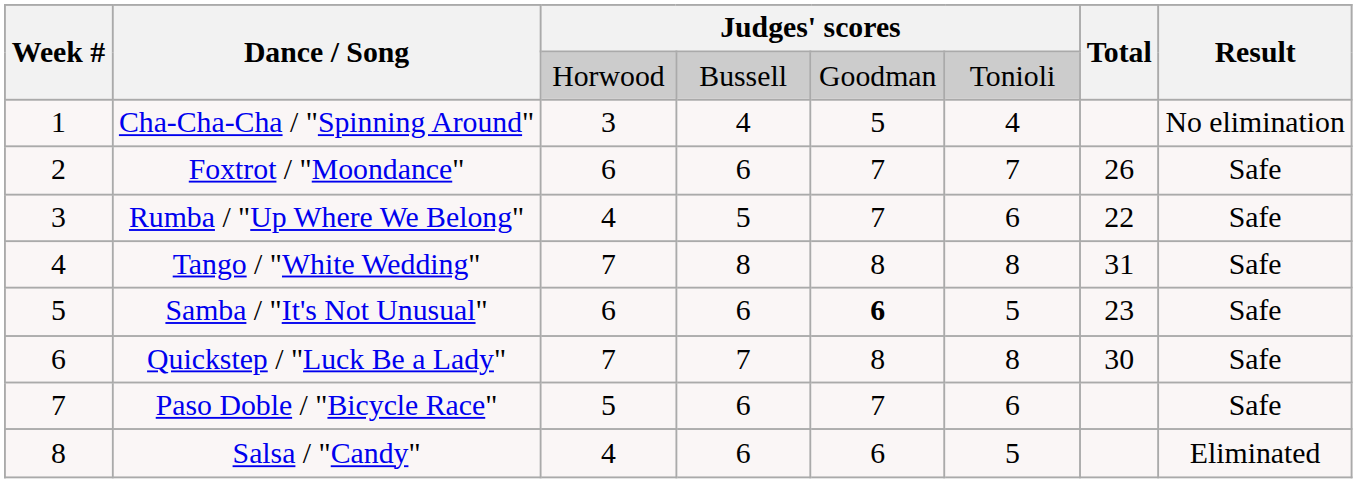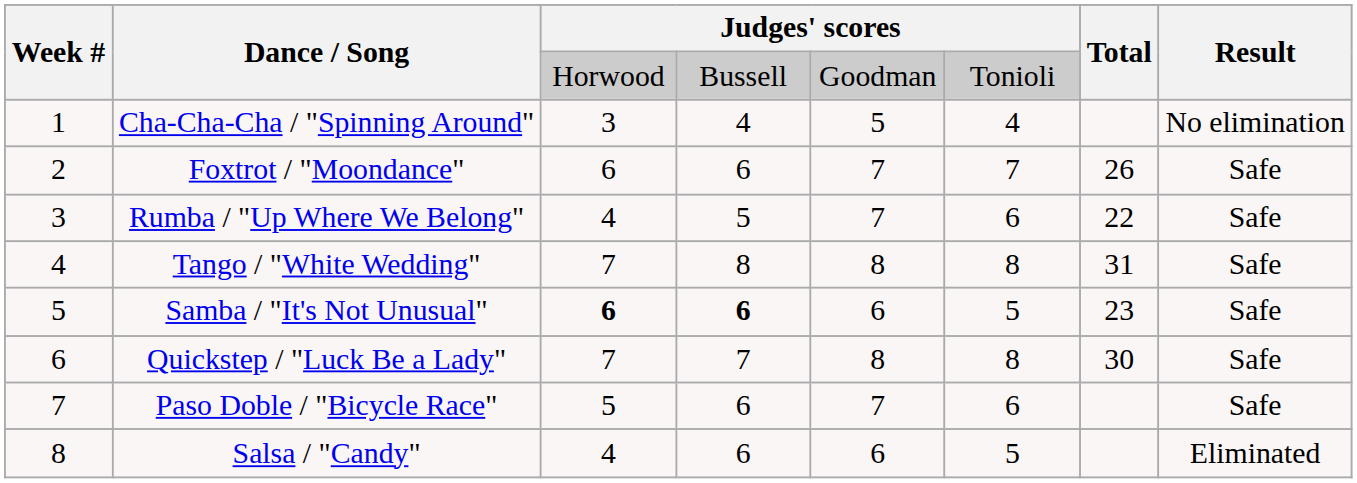(608, 311) normal -> (608, 311) bold
(743, 311) normal -> (743, 311) bold
(878, 311) bold -> (878, 311) normal
